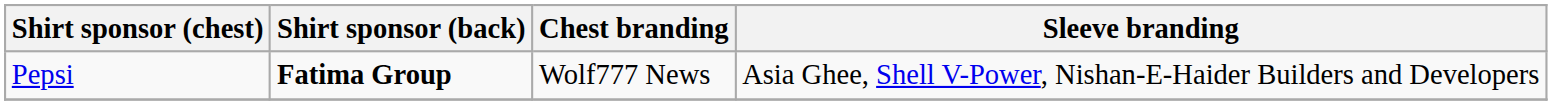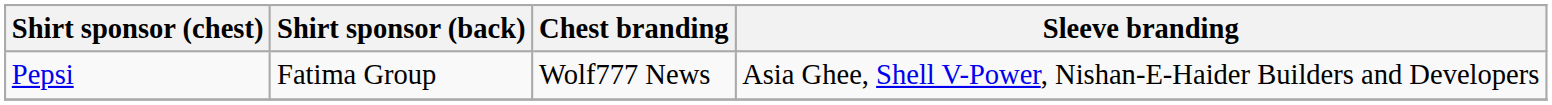(364, 74) bold -> (357, 74) normal
